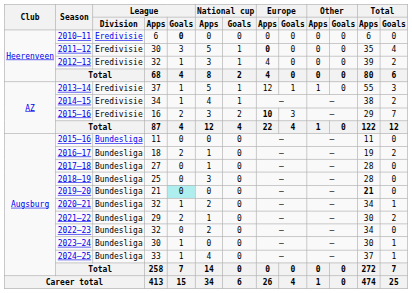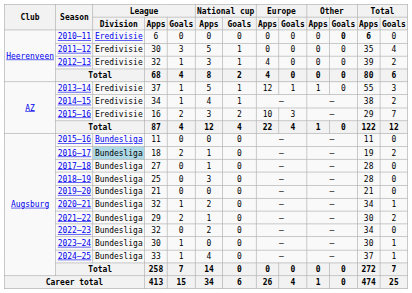(181, 37) bold -> (181, 37) normal
(343, 37) normal -> (343, 37) bold
(369, 37) normal -> (369, 37) bold
(268, 50) bold -> (268, 50) normal
(268, 114) bold -> (268, 114) normal
(119, 153) no background -> (119, 153) lightblue background
(181, 192) paleturquoise background -> (181, 192) no background
(369, 192) bold -> (369, 192) normal
